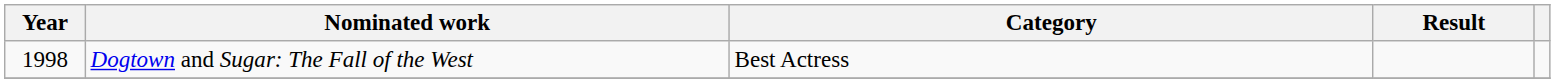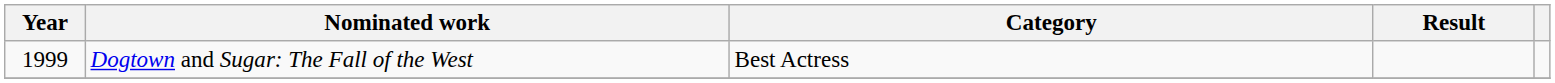(45, 59) 1998 -> (45, 59) 1999
